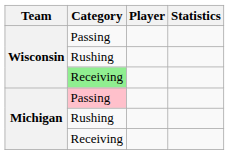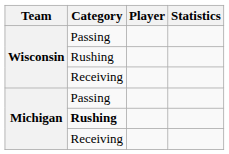(97, 77) lightgreen background -> (97, 77) no background
(90, 97) pink background -> (90, 97) no background
(92, 118) normal -> (94, 118) bold
